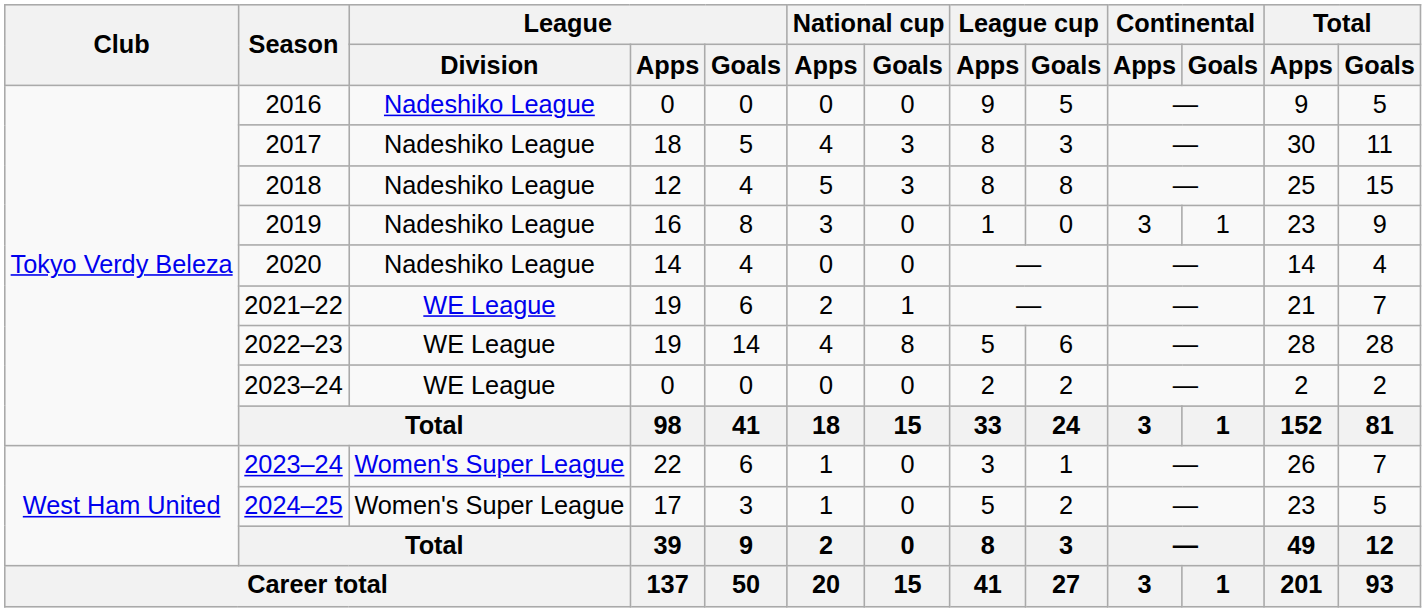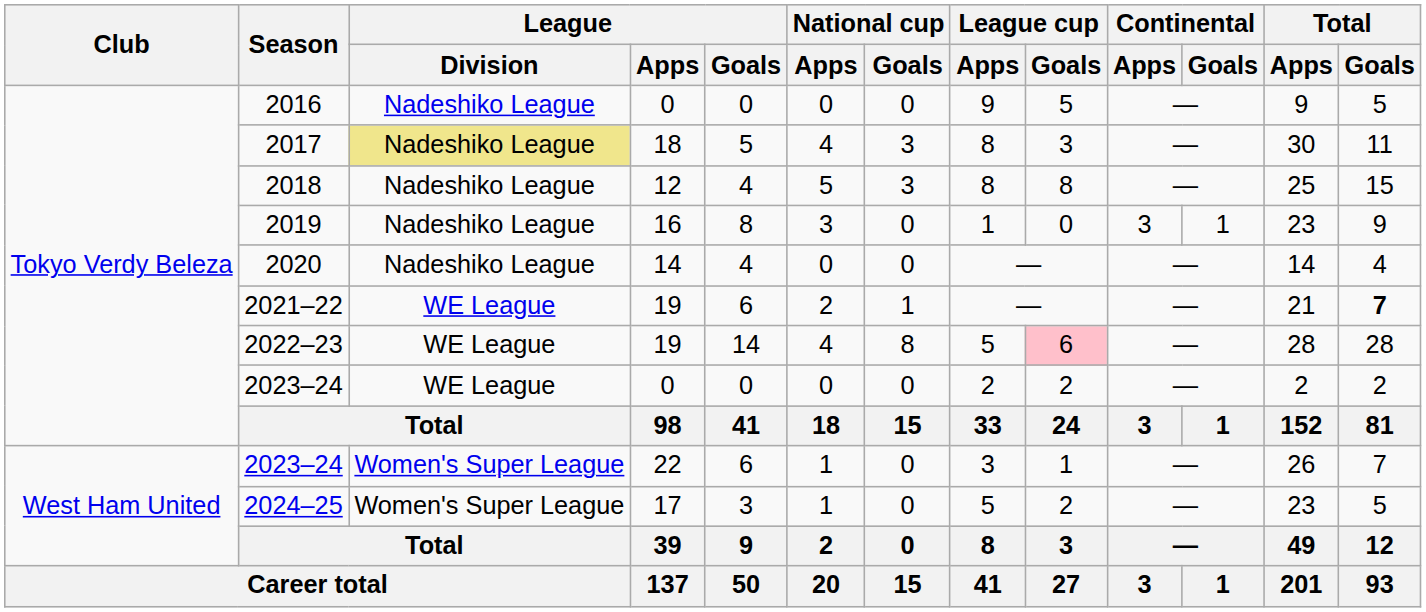(489, 144) no background -> (489, 144) khaki background
(1380, 305) normal -> (1380, 305) bold
(1066, 345) no background -> (1066, 345) pink background
